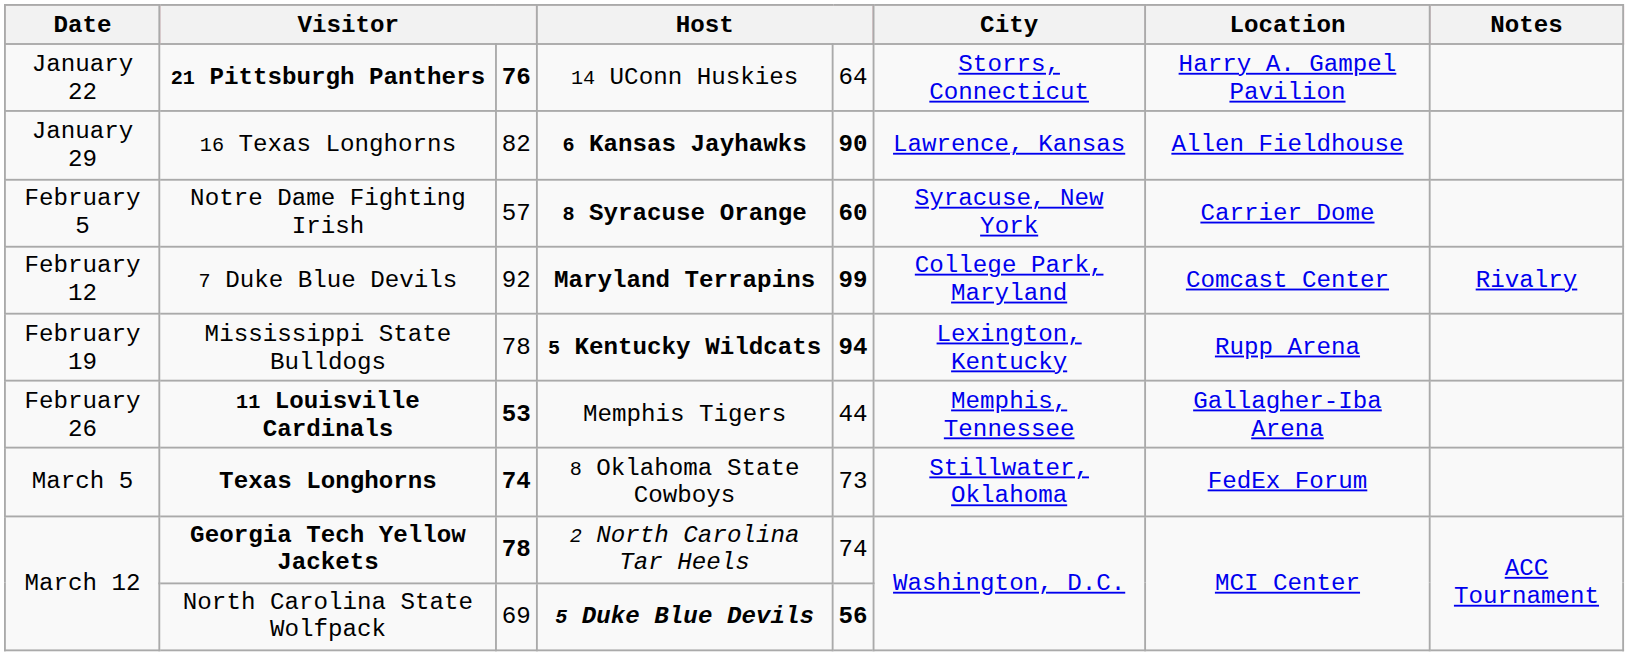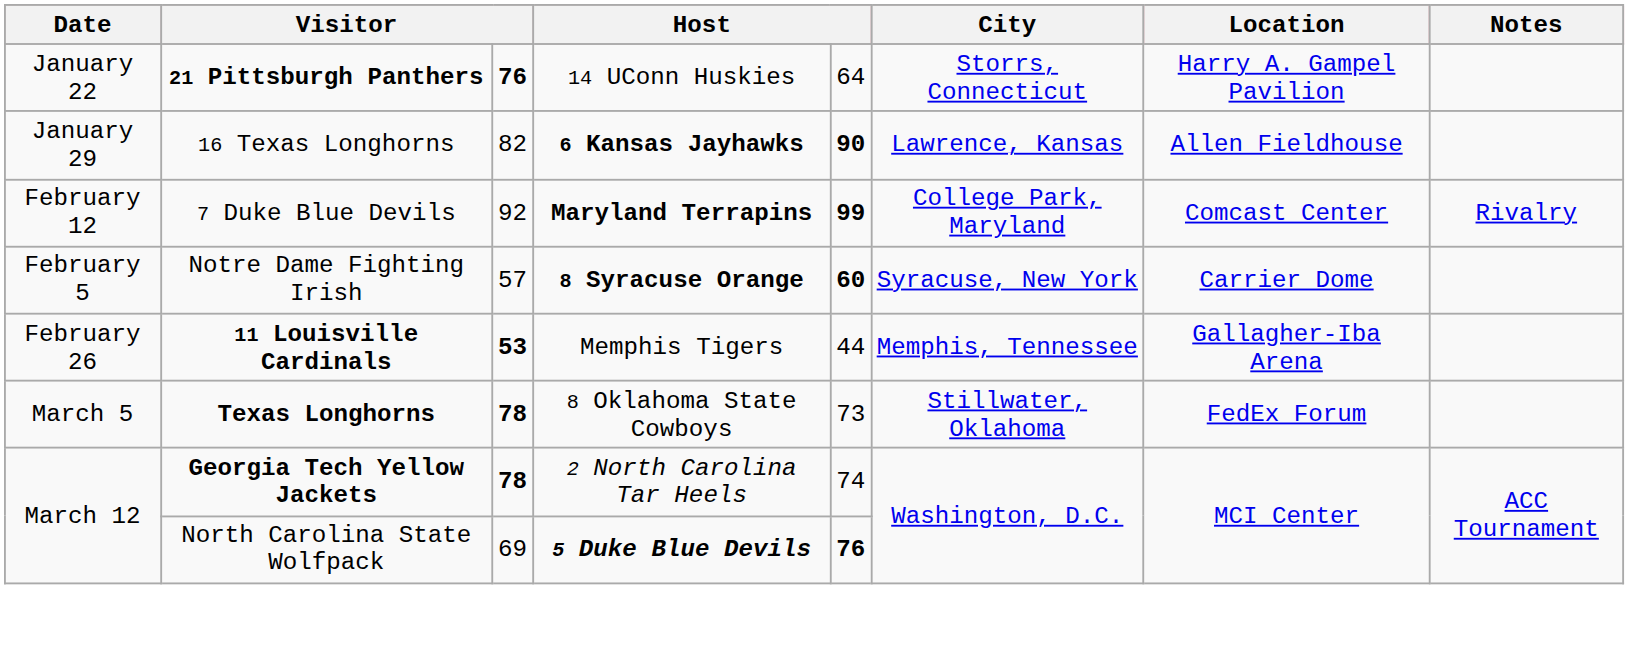rows swapped: (328, 213) <-> (328, 280)
- row: (328, 347)
(516, 482) 74 -> (513, 415) 78
(853, 616) 56 -> (851, 549) 76
